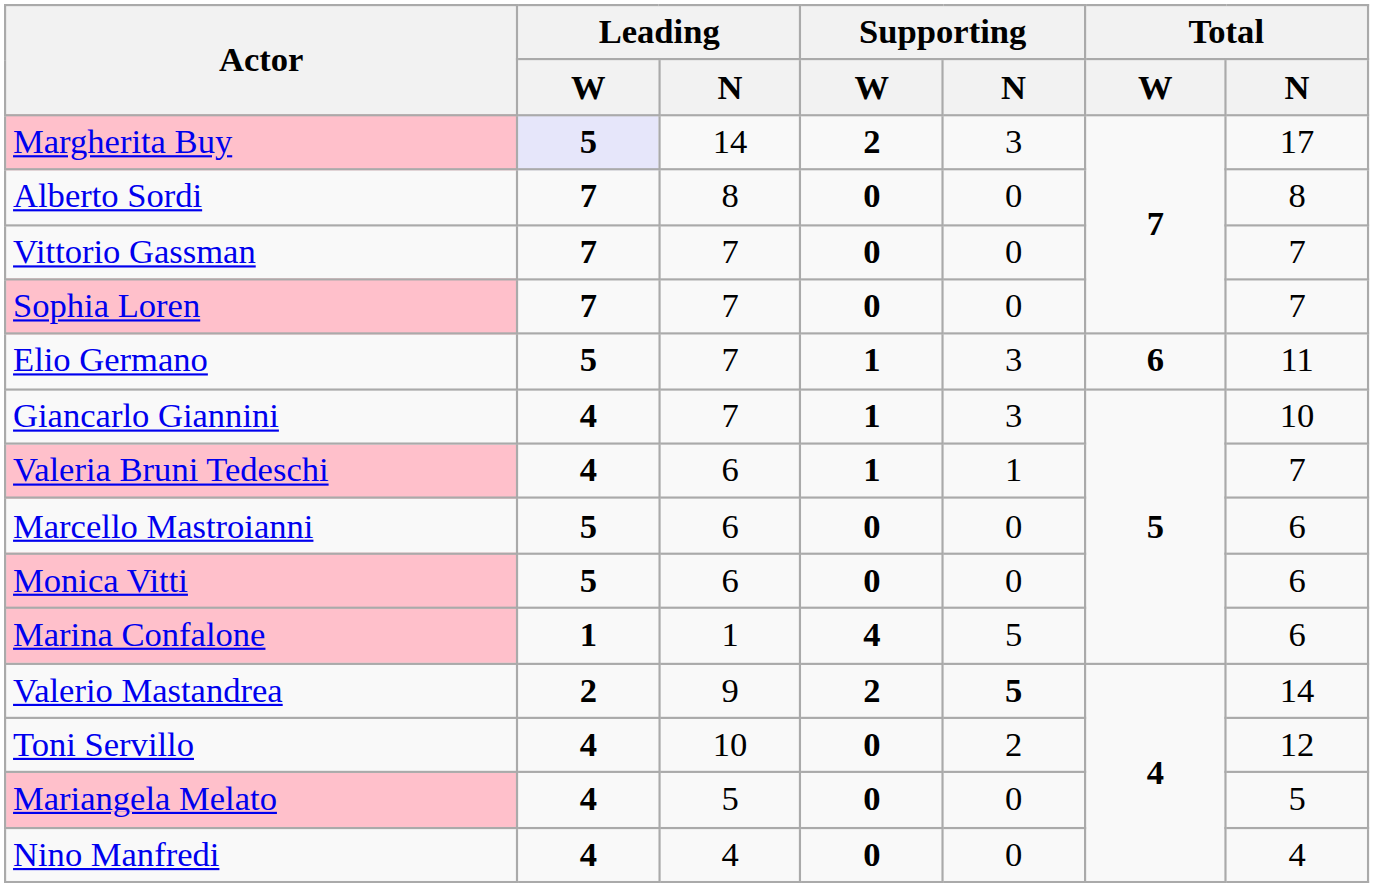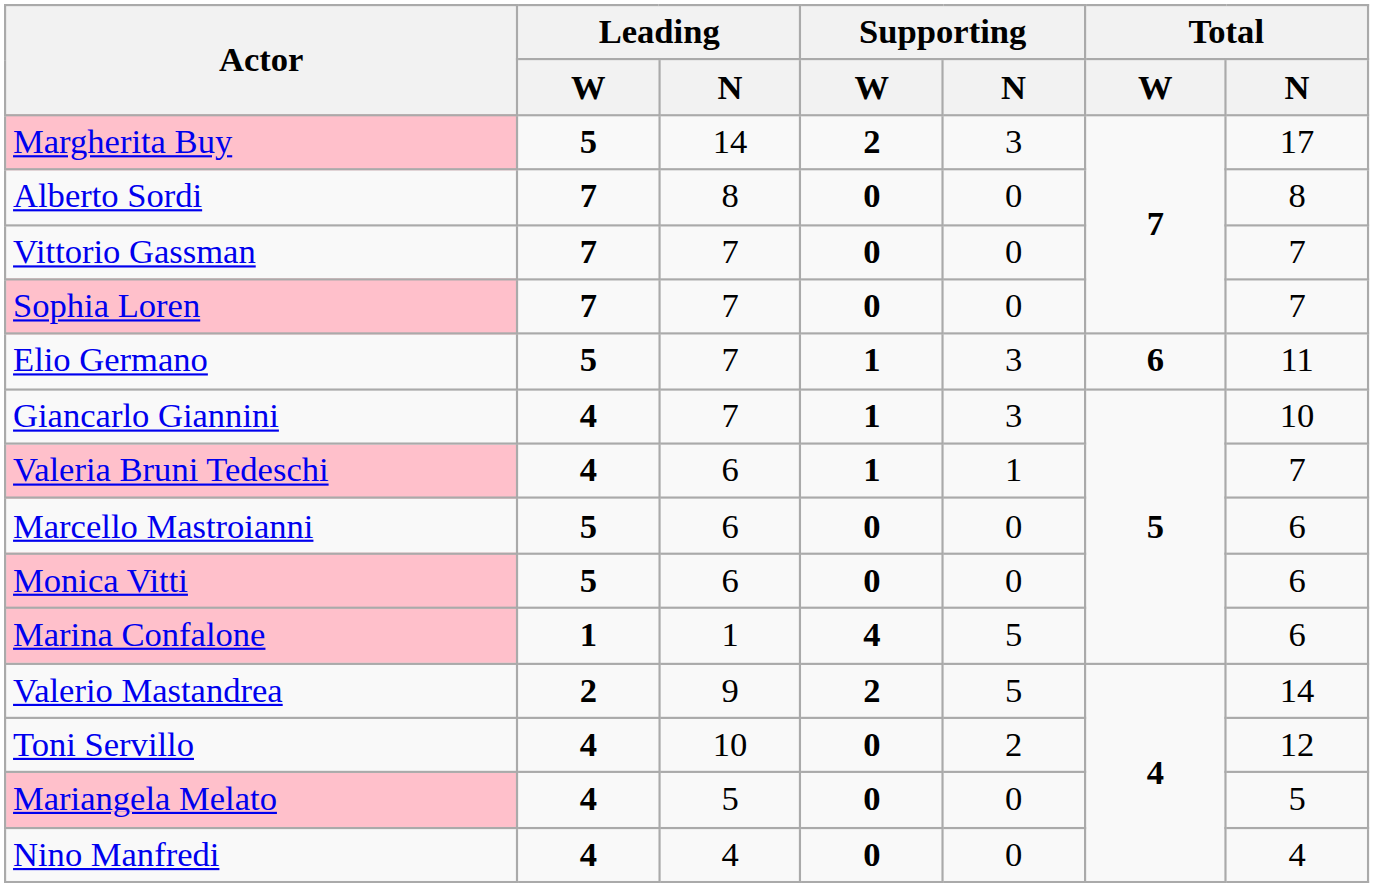(588, 141) lavender background -> (588, 141) no background
(1014, 689) bold -> (1014, 689) normal
